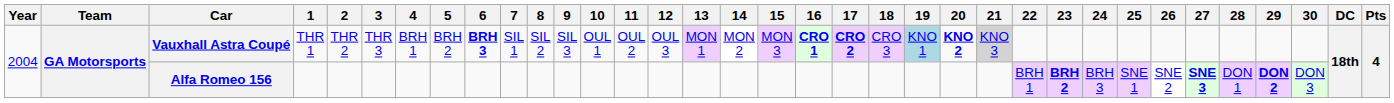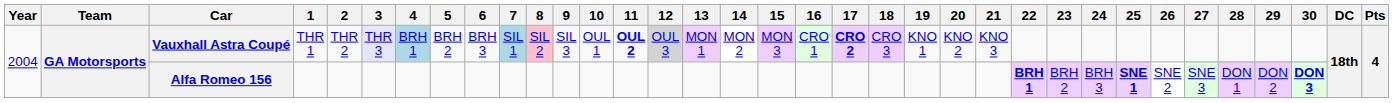(378, 43) no background -> (378, 43) lavender background
(413, 43) no background -> (413, 43) lightblue background
(483, 43) bold -> (482, 43) normal
(514, 43) no background -> (513, 43) lightblue background
(540, 43) no background -> (540, 43) pink background
(631, 43) normal -> (631, 43) bold
(665, 43) no background -> (665, 43) lightgrey background
(814, 43) bold -> (814, 43) normal
(922, 43) lightblue background -> (922, 43) no background
(958, 43) bold -> (958, 43) normal
(994, 43) lightgrey background -> (994, 43) no background
(1029, 79) normal -> (1029, 79) bold
(1065, 79) bold -> (1064, 79) normal
(1134, 79) normal -> (1133, 79) bold
(1202, 79) bold -> (1202, 79) normal
(1274, 79) bold -> (1273, 79) normal
(1310, 79) normal -> (1309, 79) bold
